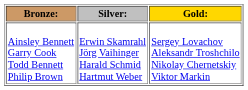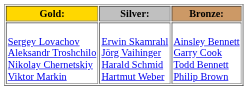columns swapped: (195, 13) <-> (41, 13)
